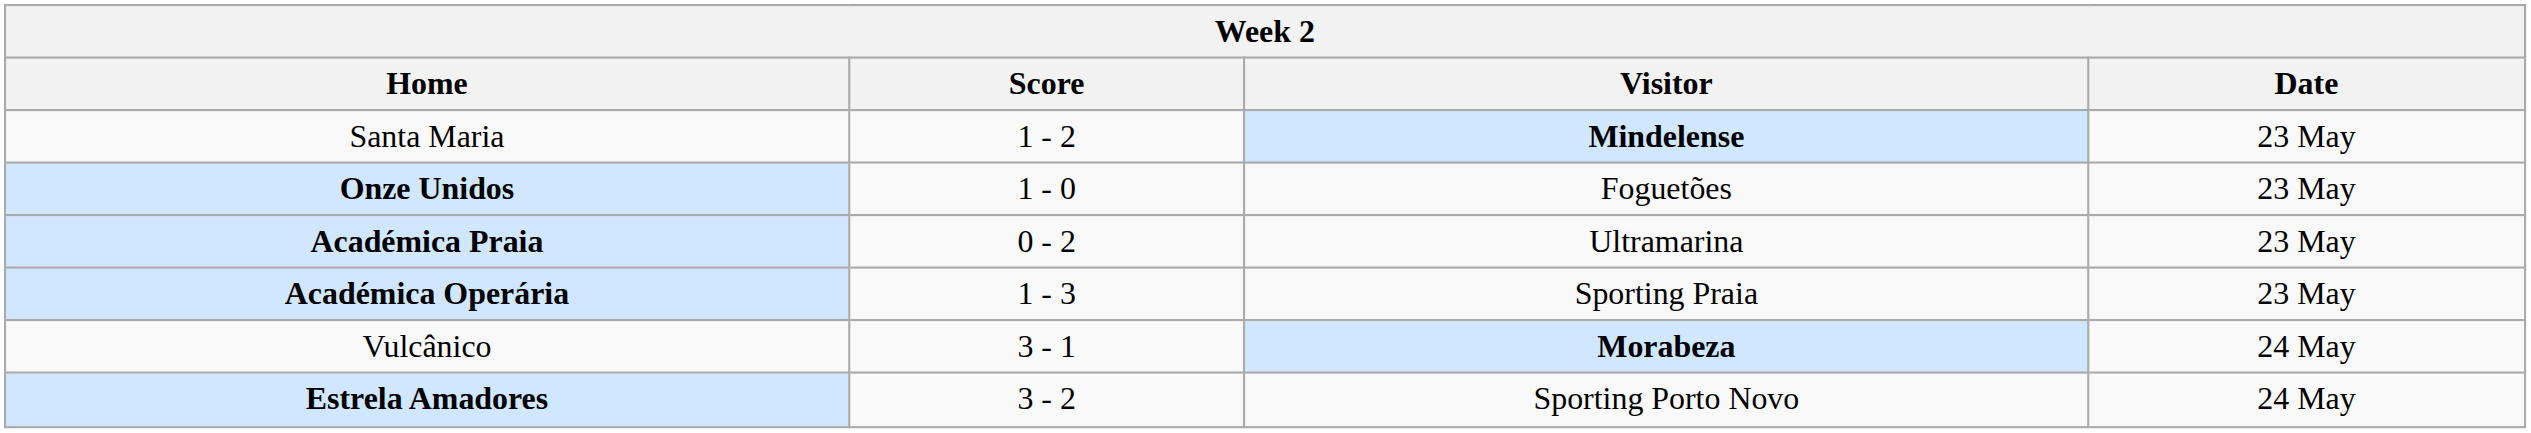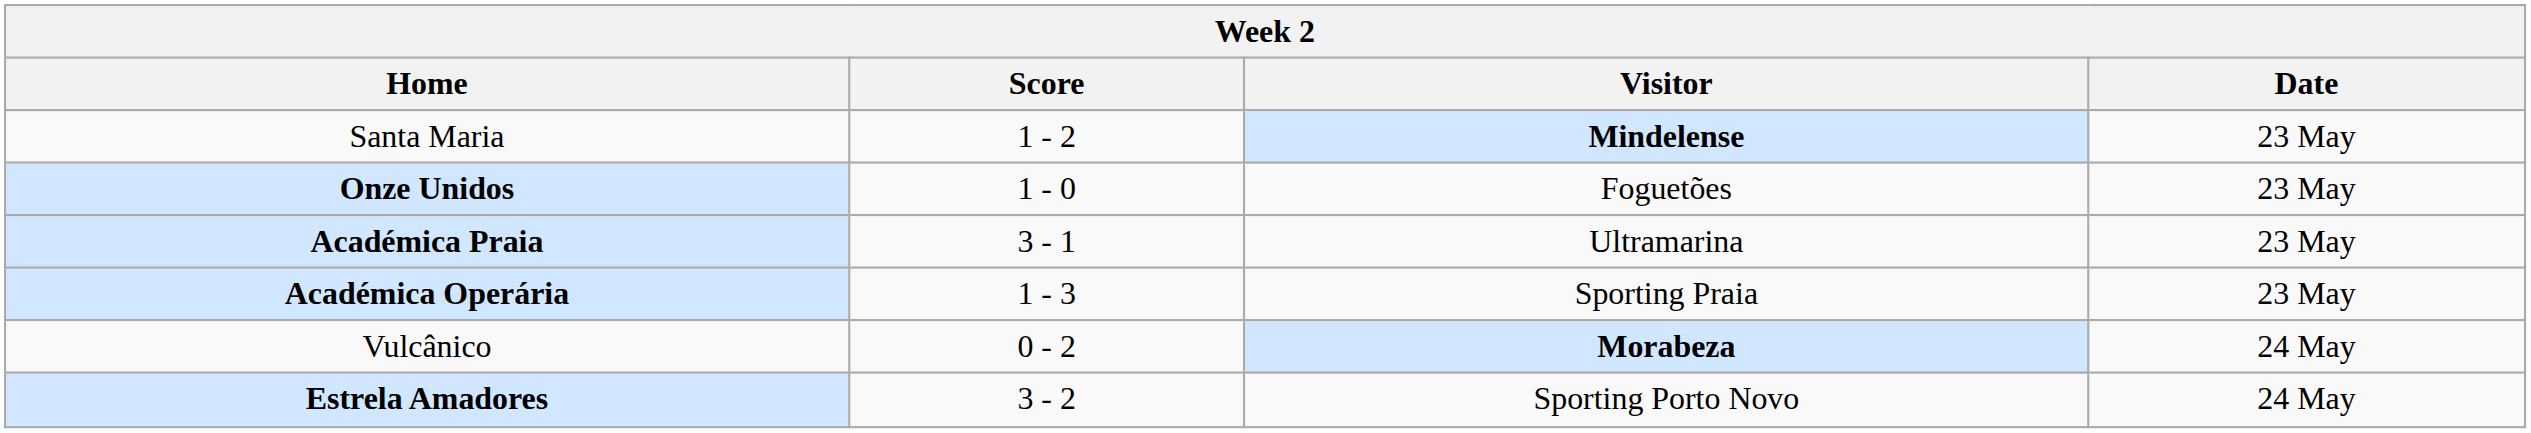(1047, 241) 0 - 2 -> (1047, 241) 3 - 1
(1047, 346) 3 - 1 -> (1047, 346) 0 - 2
